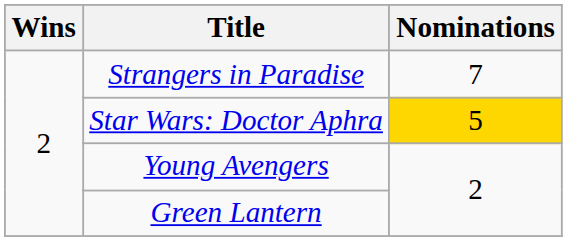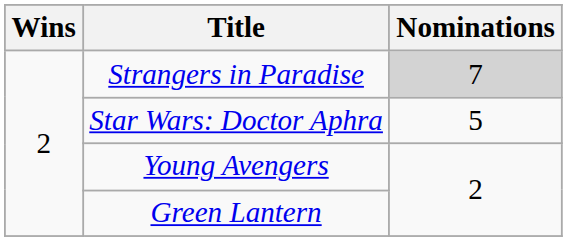(476, 73) no background -> (476, 73) lightgrey background
(476, 119) gold background -> (476, 119) no background
